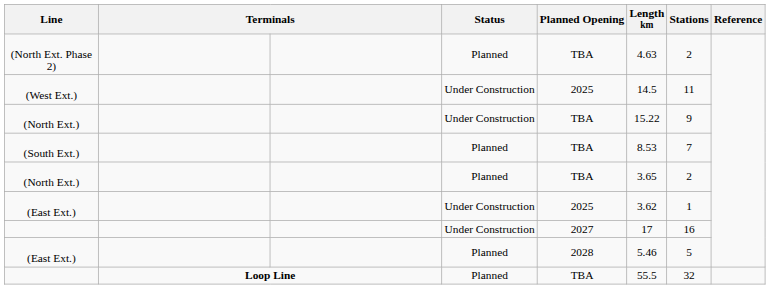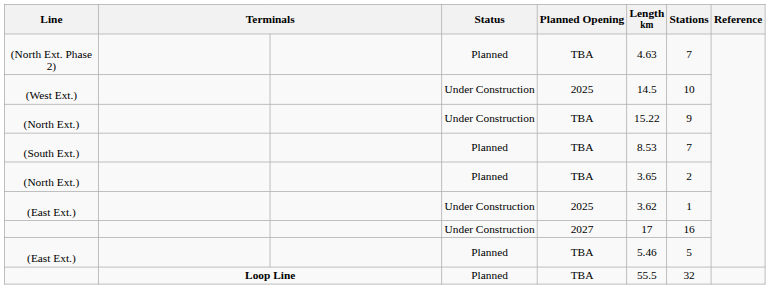(689, 54) 2 -> (689, 54) 7
(689, 89) 11 -> (689, 89) 10
(582, 252) 2028 -> (582, 252) TBA
